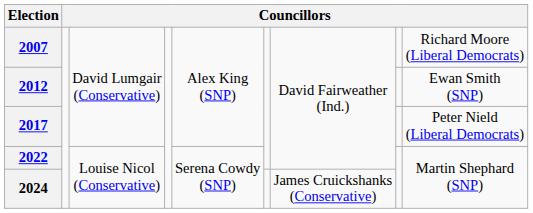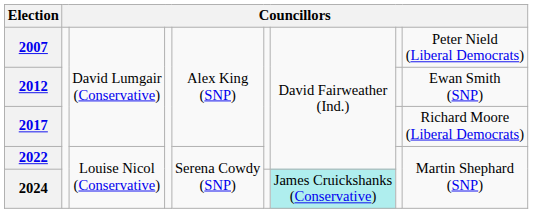(465, 47) Richard Moore (Liberal Democrats) -> (465, 47) Peter Nield (Liberal Democrats)
(465, 126) Peter Nield (Liberal Democrats) -> (465, 126) Richard Moore (Liberal Democrats)
(333, 188) no background -> (333, 188) paleturquoise background
